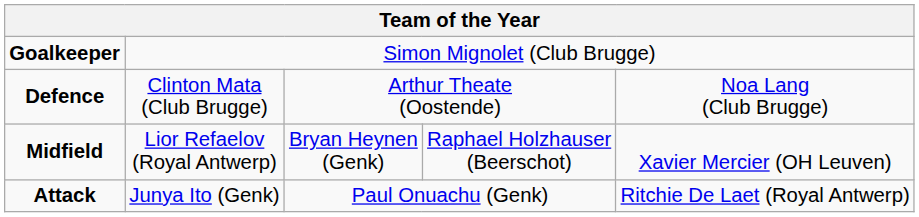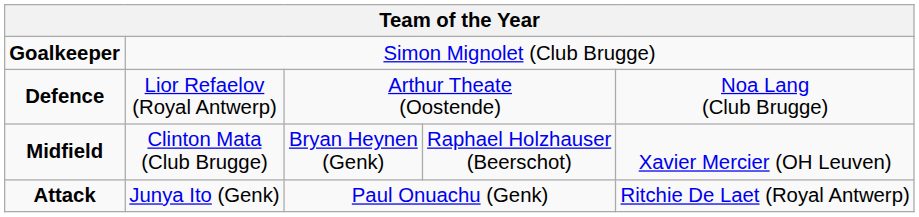(204, 96) Clinton Mata (Club Brugge) -> (204, 96) Lior Refaelov (Royal Antwerp)
(204, 151) Lior Refaelov (Royal Antwerp) -> (204, 151) Clinton Mata (Club Brugge)
